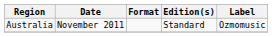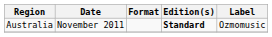(184, 25) normal -> (184, 25) bold
